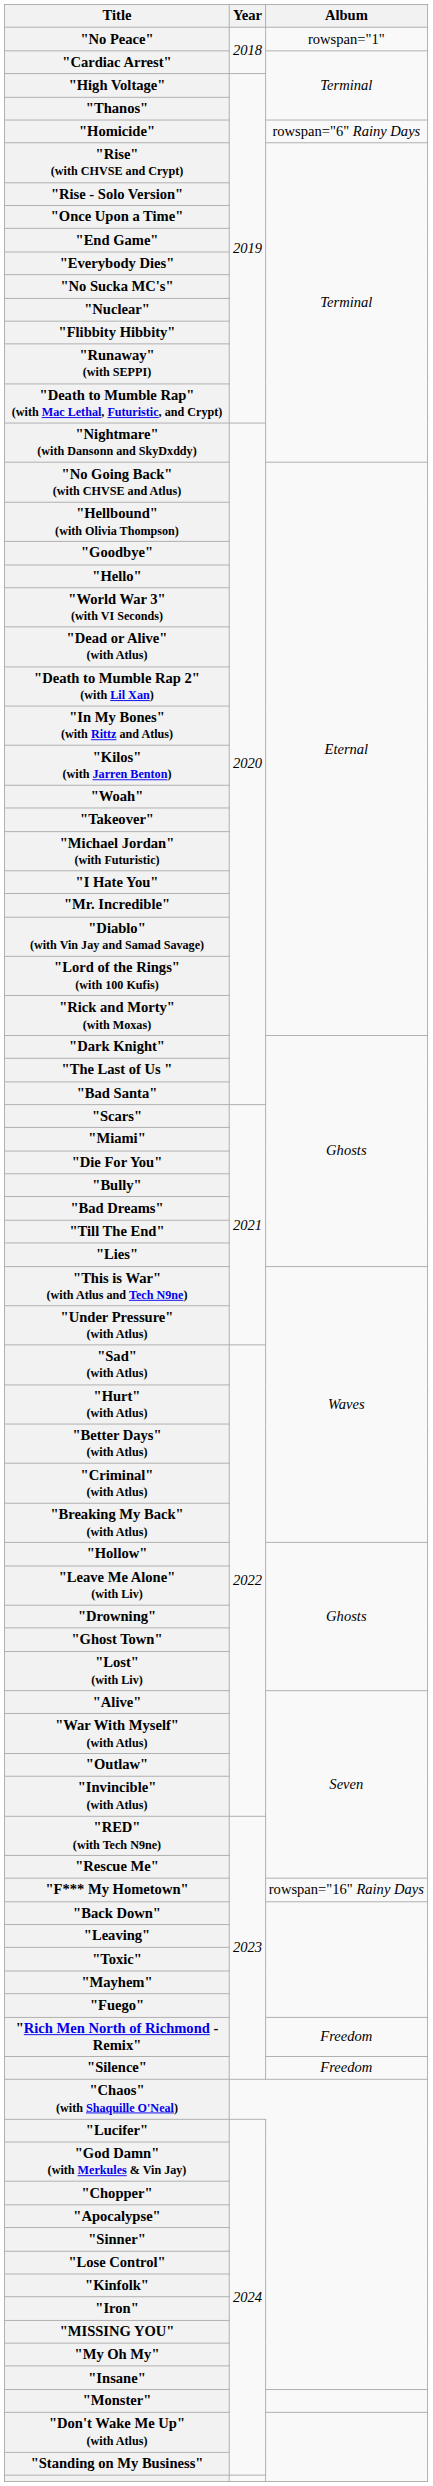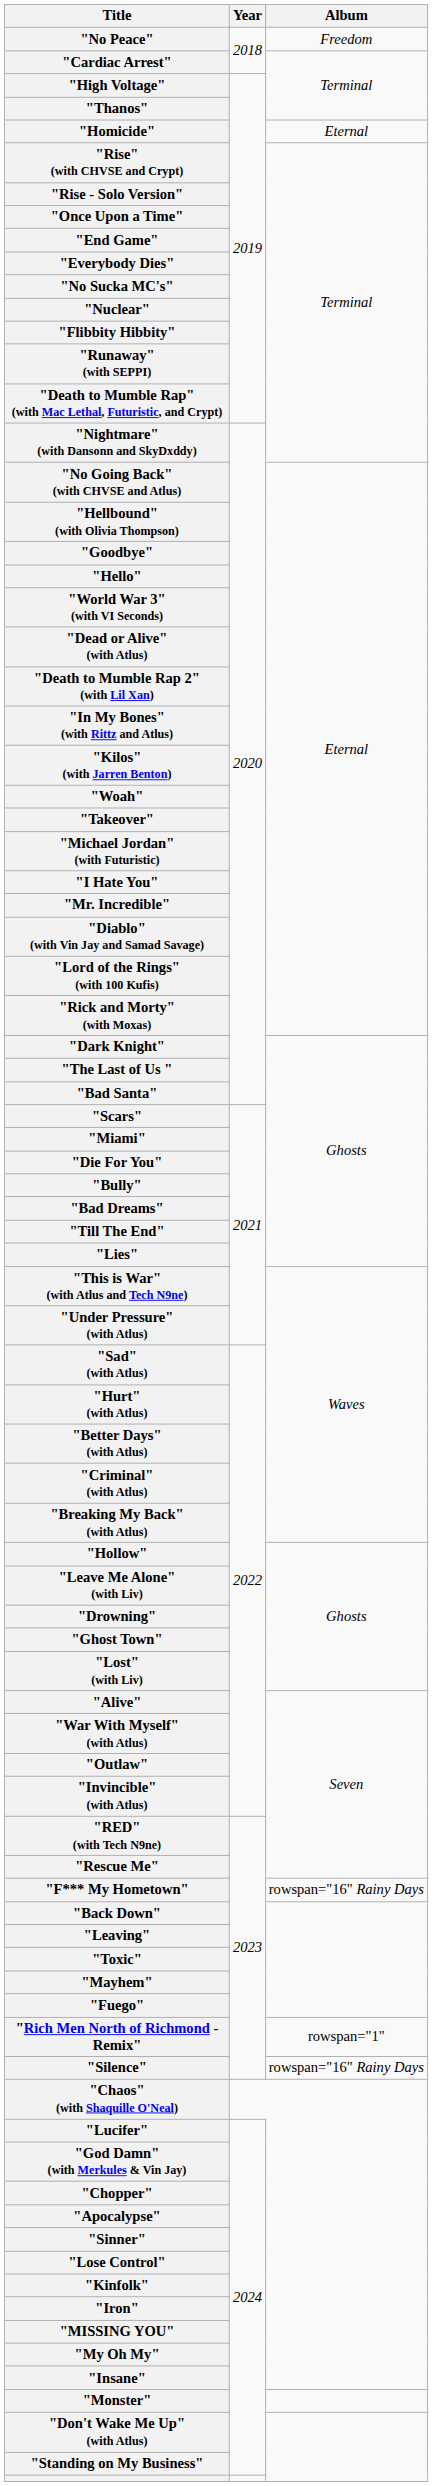(346, 39) rowspan="1" -> (346, 39) Freedom
(346, 131) rowspan="6" Rainy Days -> (346, 131) Eternal
(346, 2036) Freedom -> (346, 2036) rowspan="1"
(346, 2067) Freedom -> (346, 2067) rowspan="16" Rainy Days
